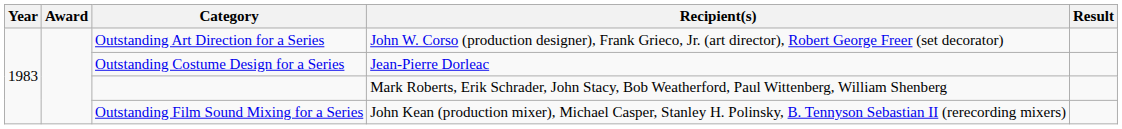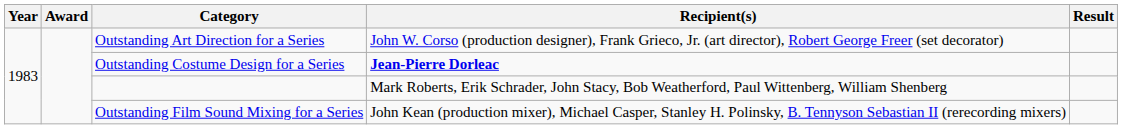(430, 64) normal -> (435, 64) bold
